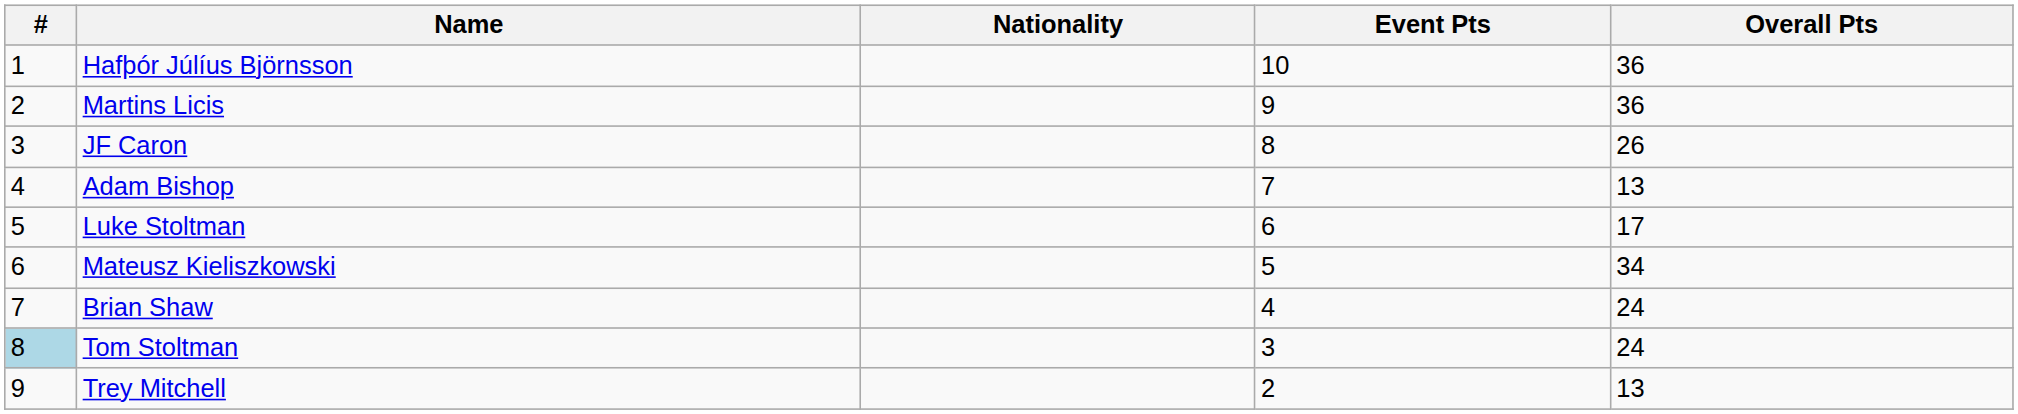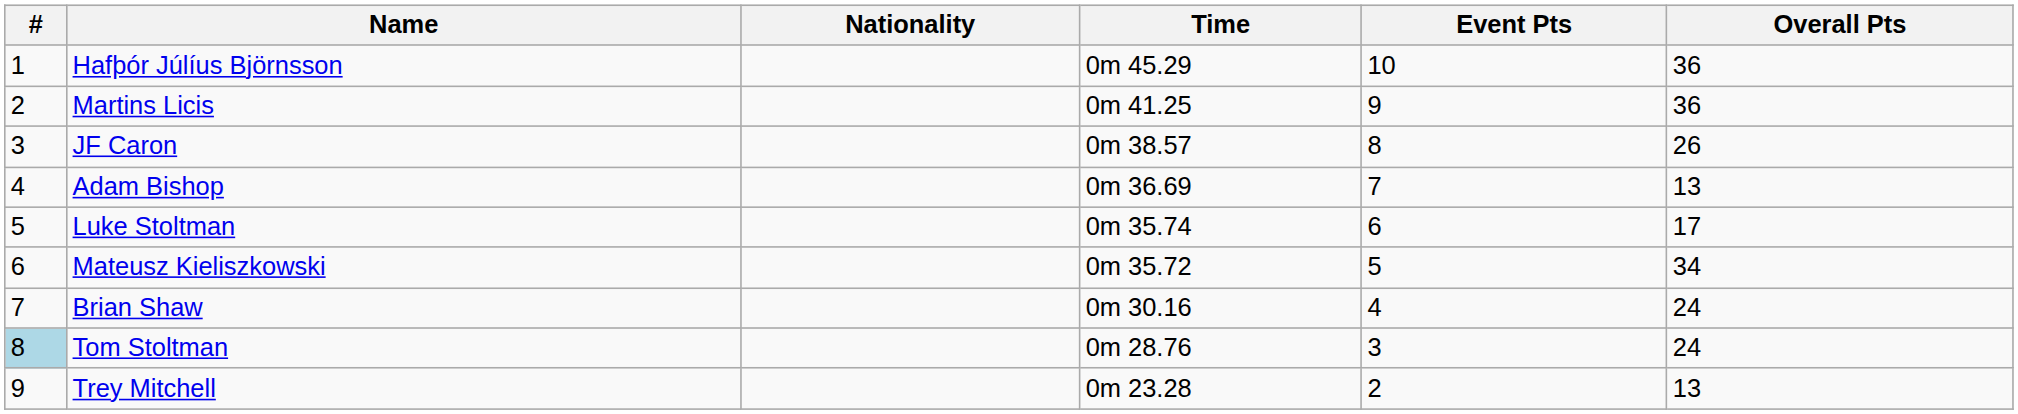+ column: (1221, 25)
